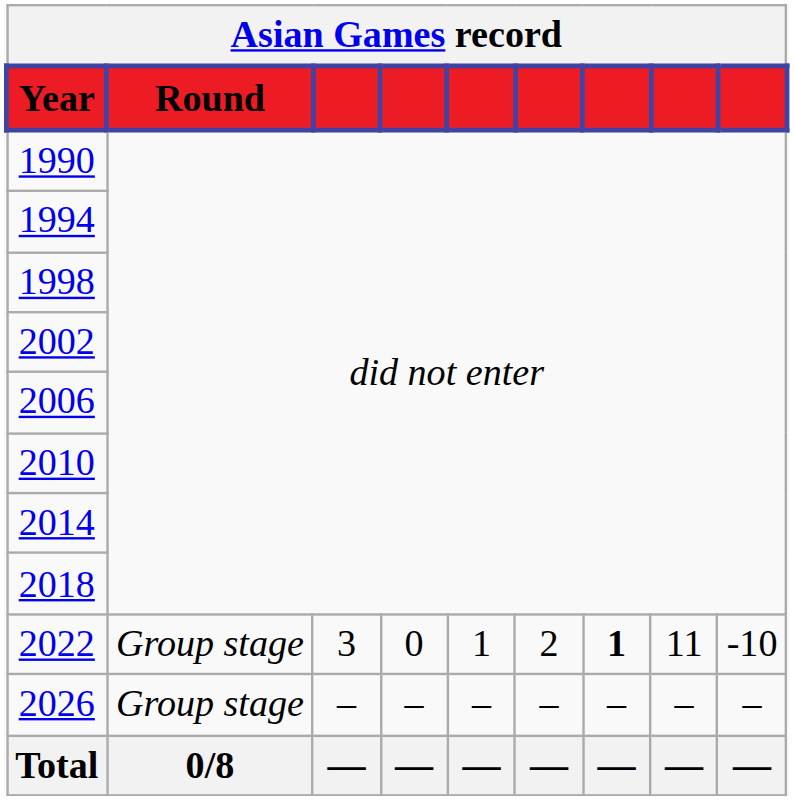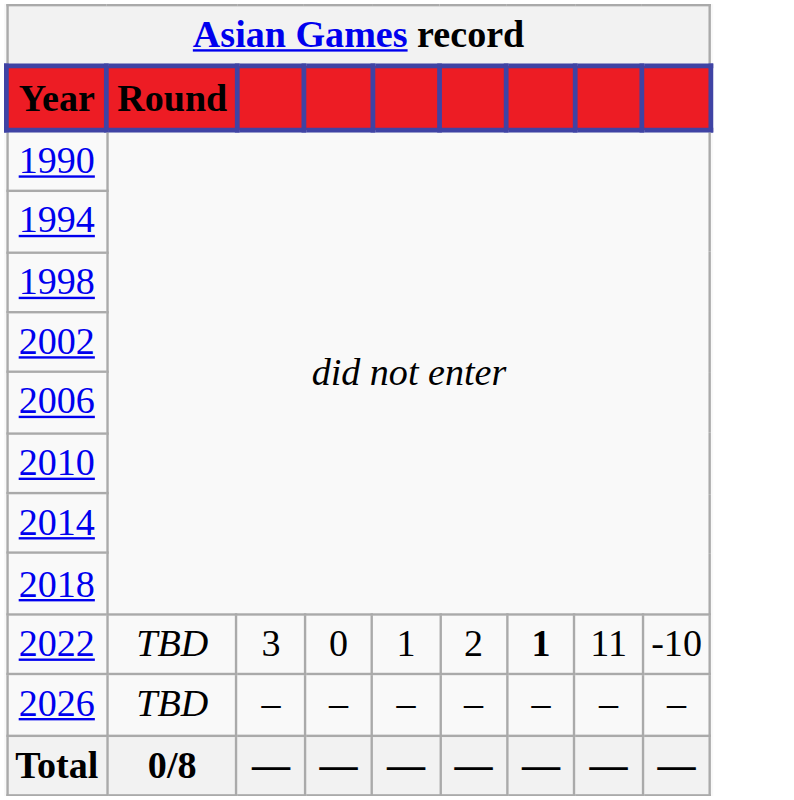(210, 643) Group stage -> (172, 643) TBD
(210, 703) Group stage -> (172, 703) TBD
